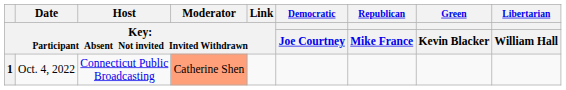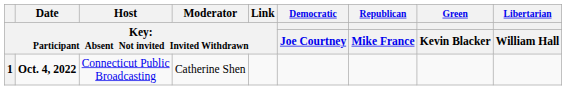(47, 69) normal -> (47, 69) bold
(209, 69) lightsalmon background -> (210, 69) no background
